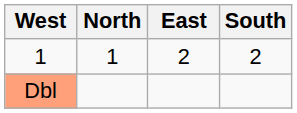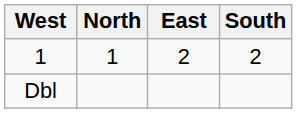(41, 90) lightsalmon background -> (41, 90) no background
